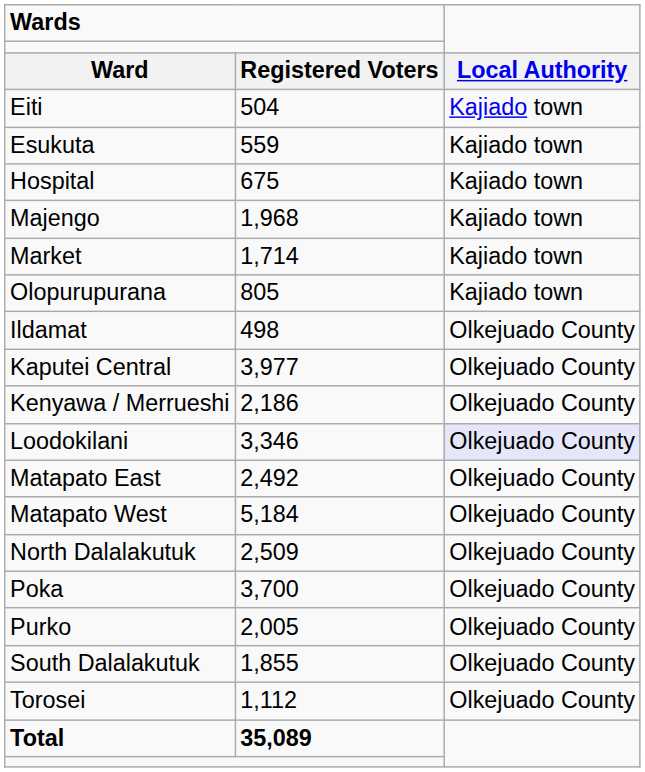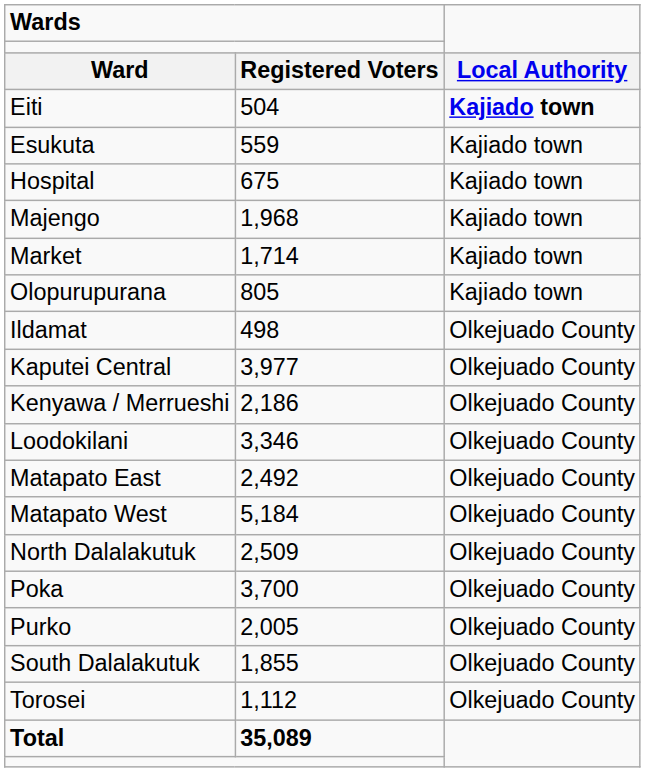(516, 107) normal -> (522, 107) bold
(542, 441) lavender background -> (542, 441) no background
